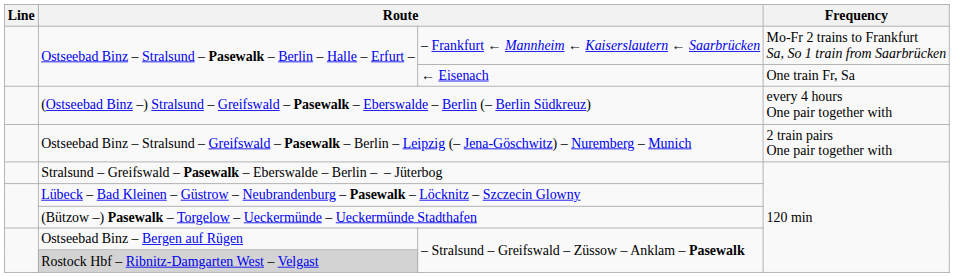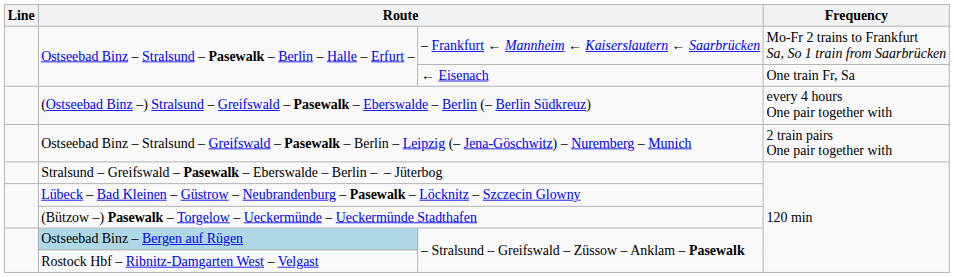(142, 239) no background -> (142, 239) lightblue background
(180, 261) lightgrey background -> (180, 261) no background
